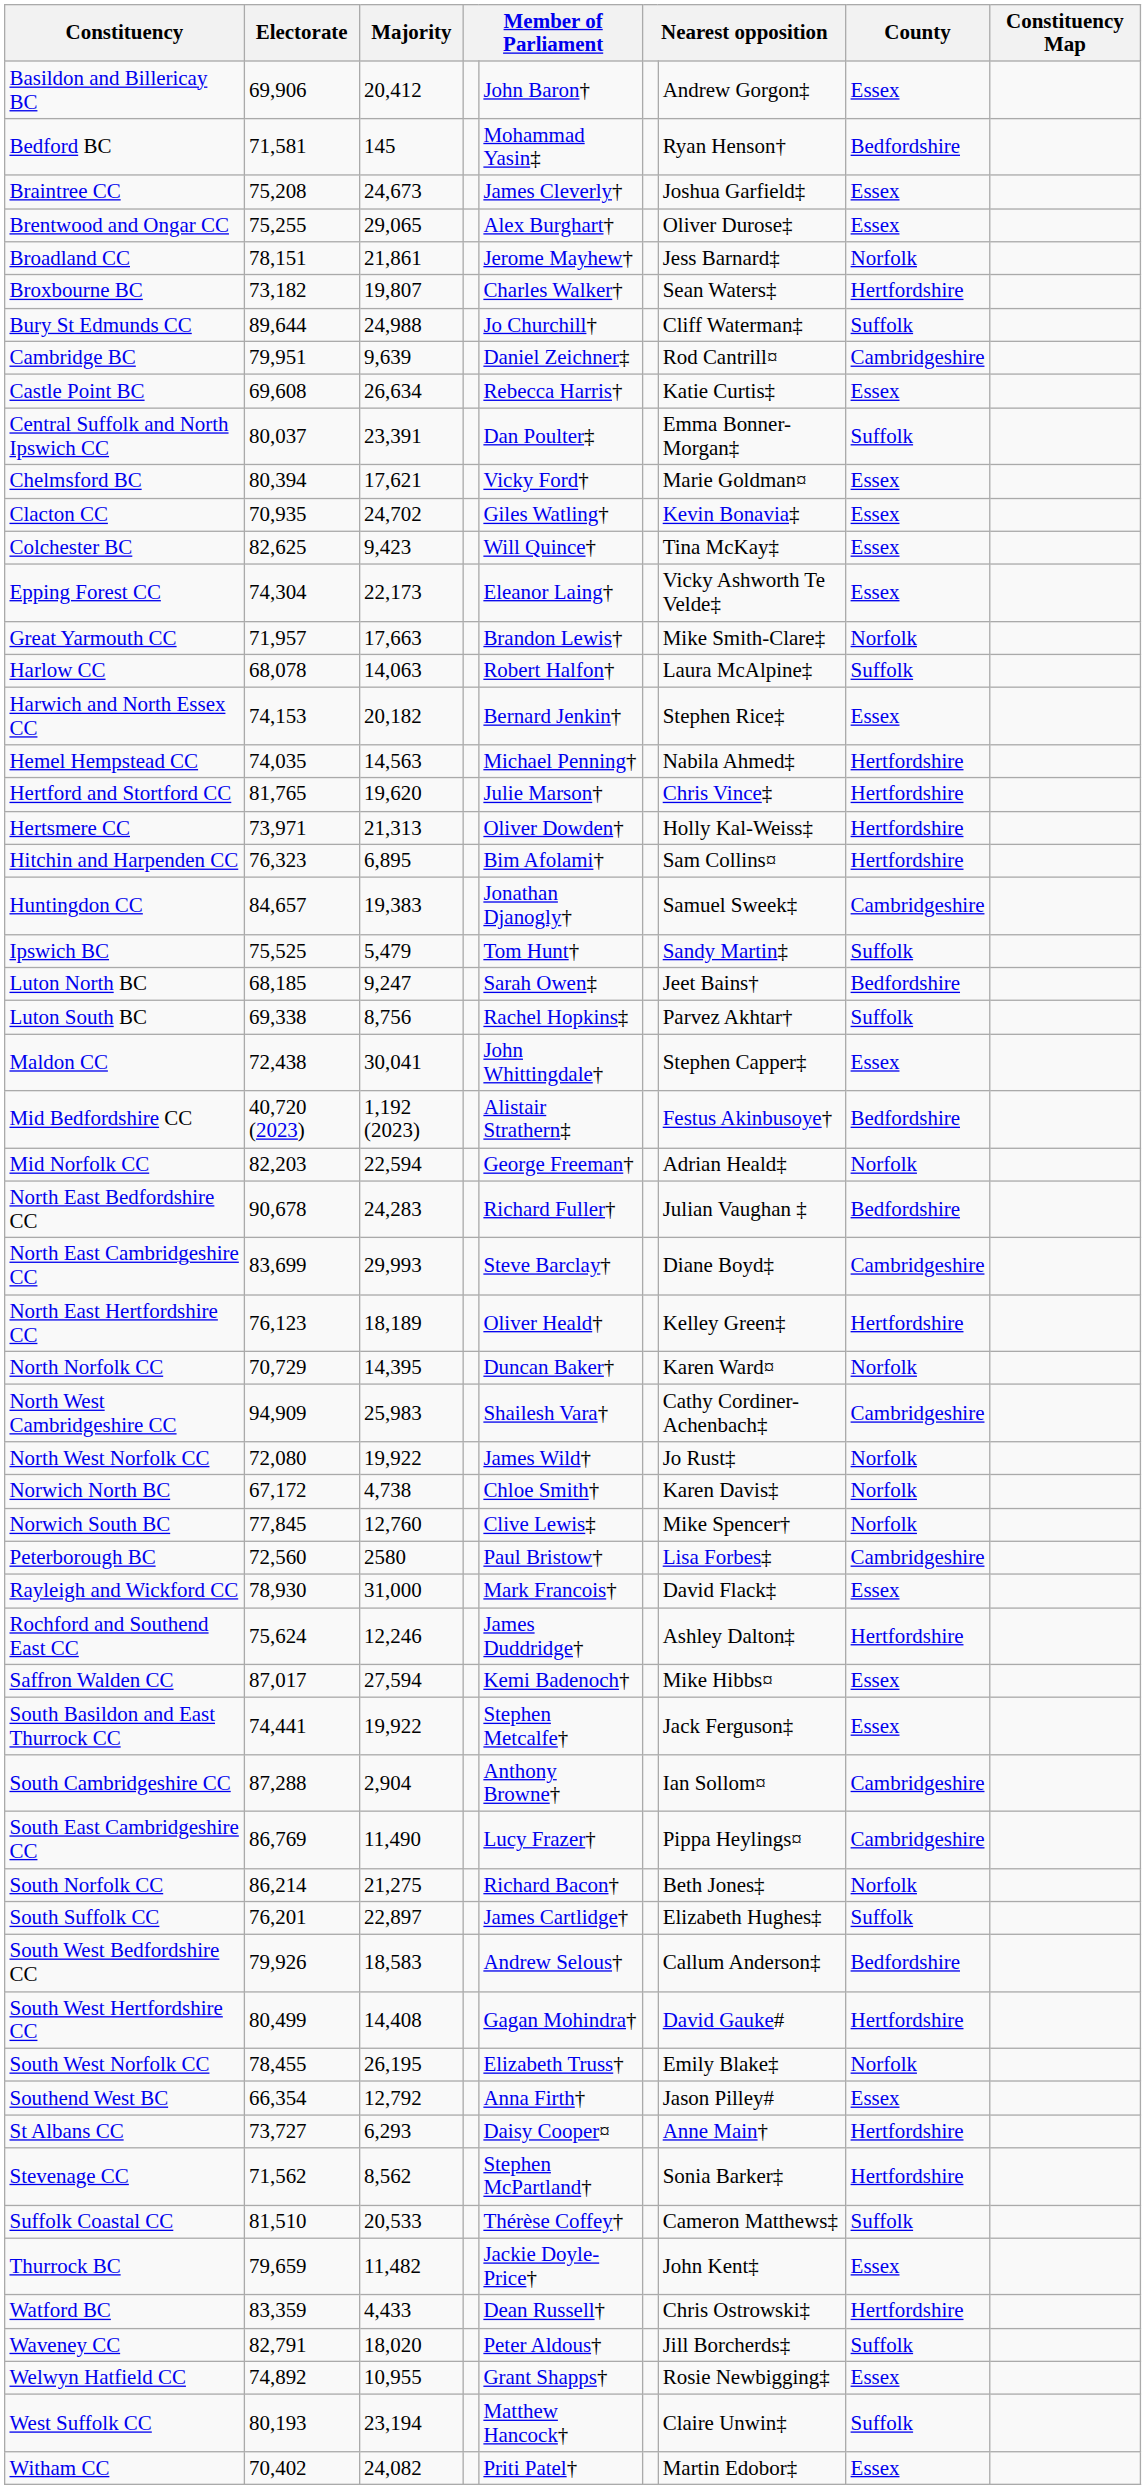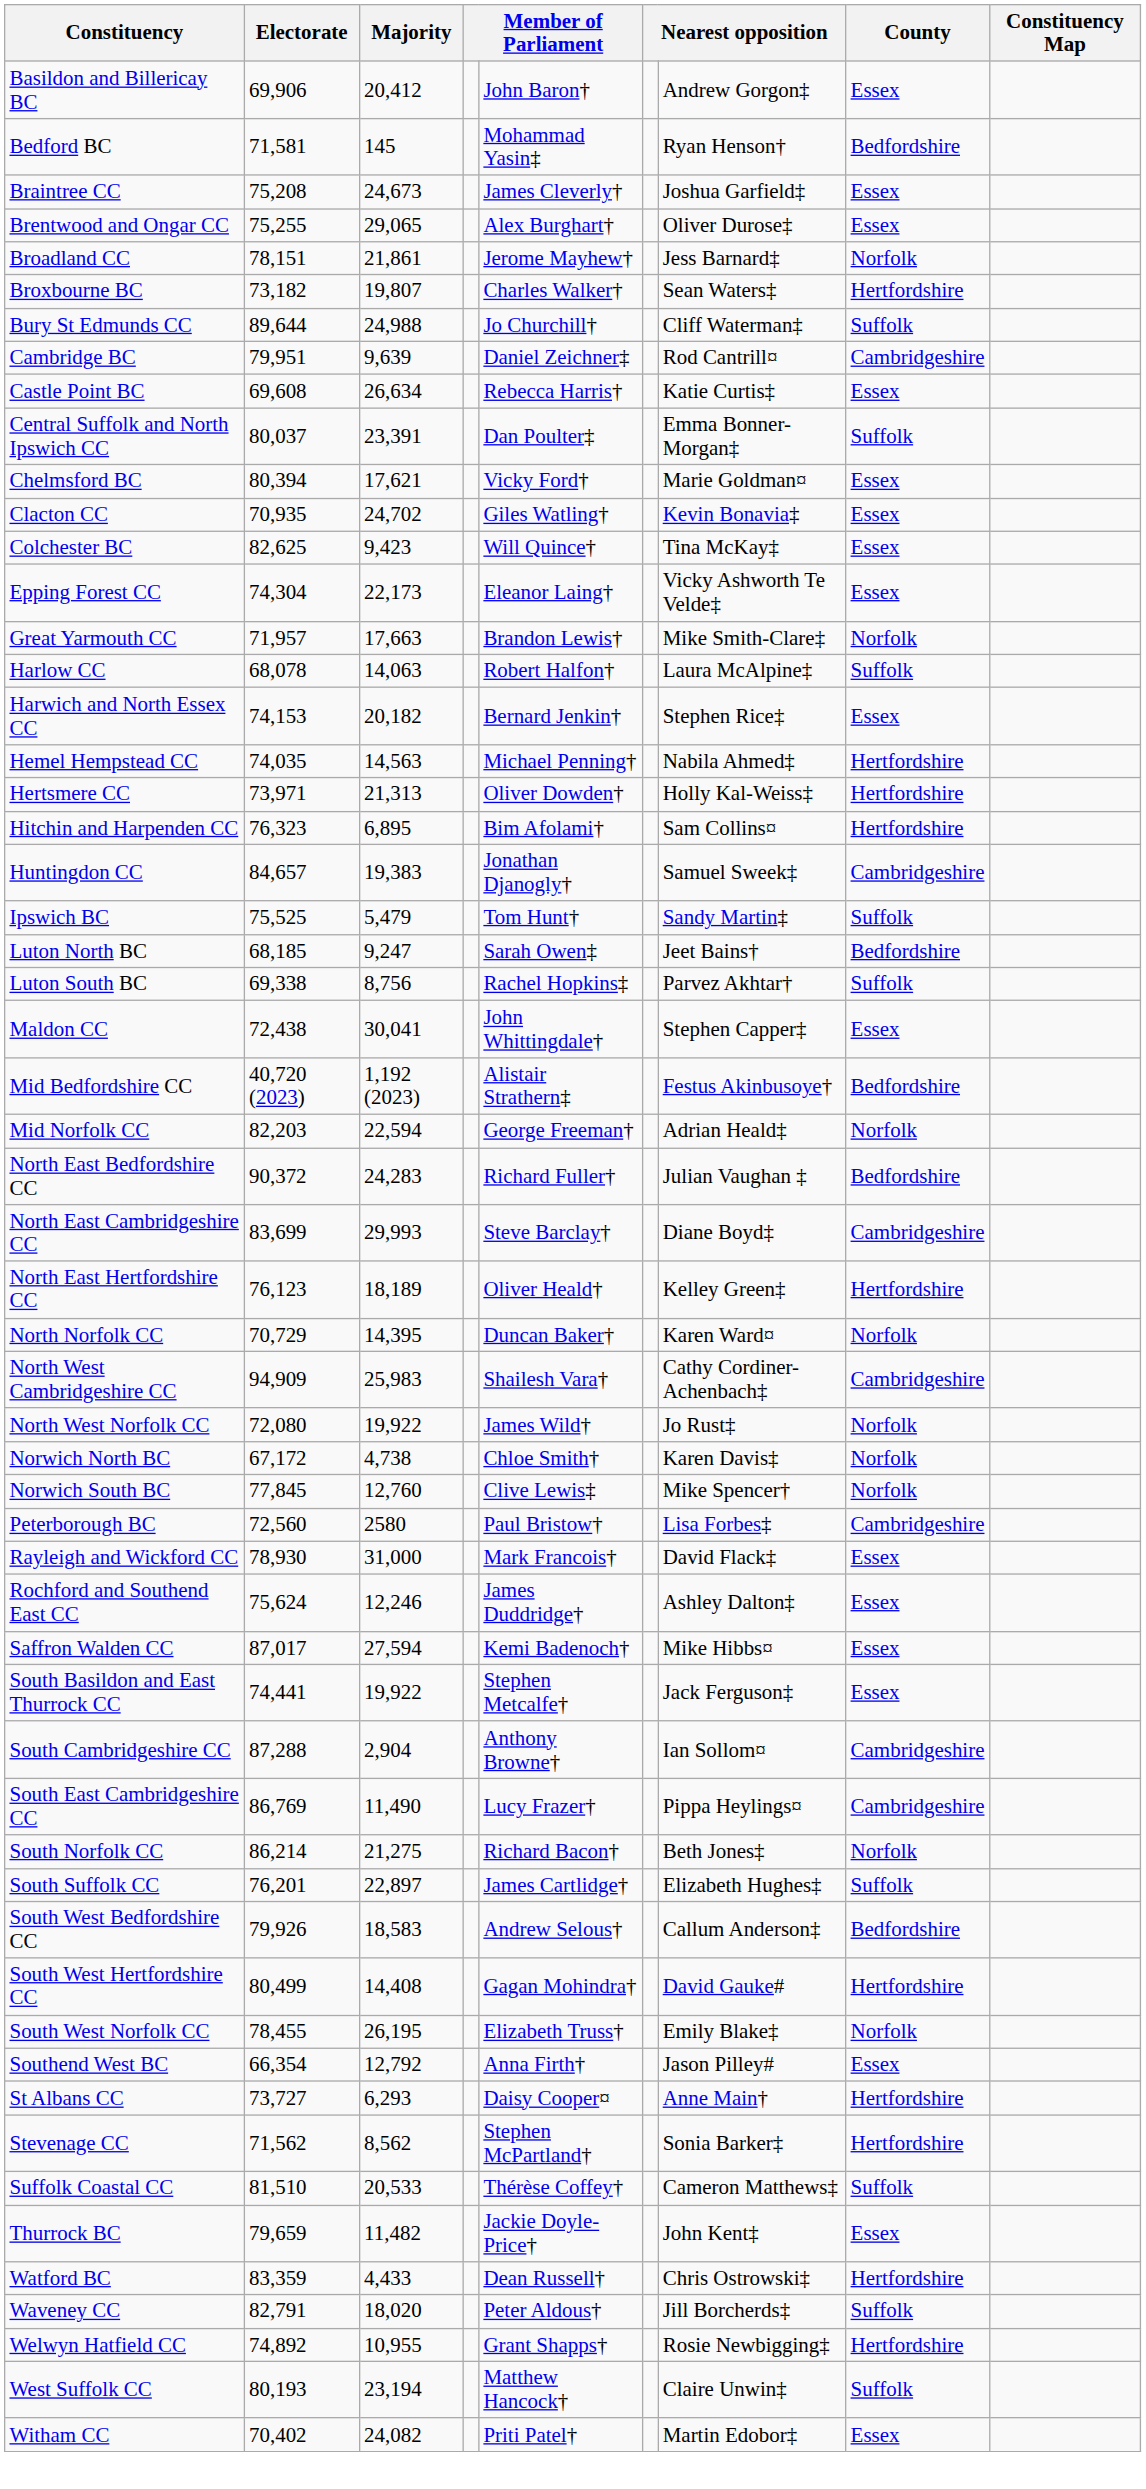- row: (120, 794)
(278, 1209) 90,678 -> (278, 1175) 90,372
(907, 1635) Hertfordshire -> (875, 1602) Essex
(875, 2377) Essex -> (907, 2344) Hertfordshire
